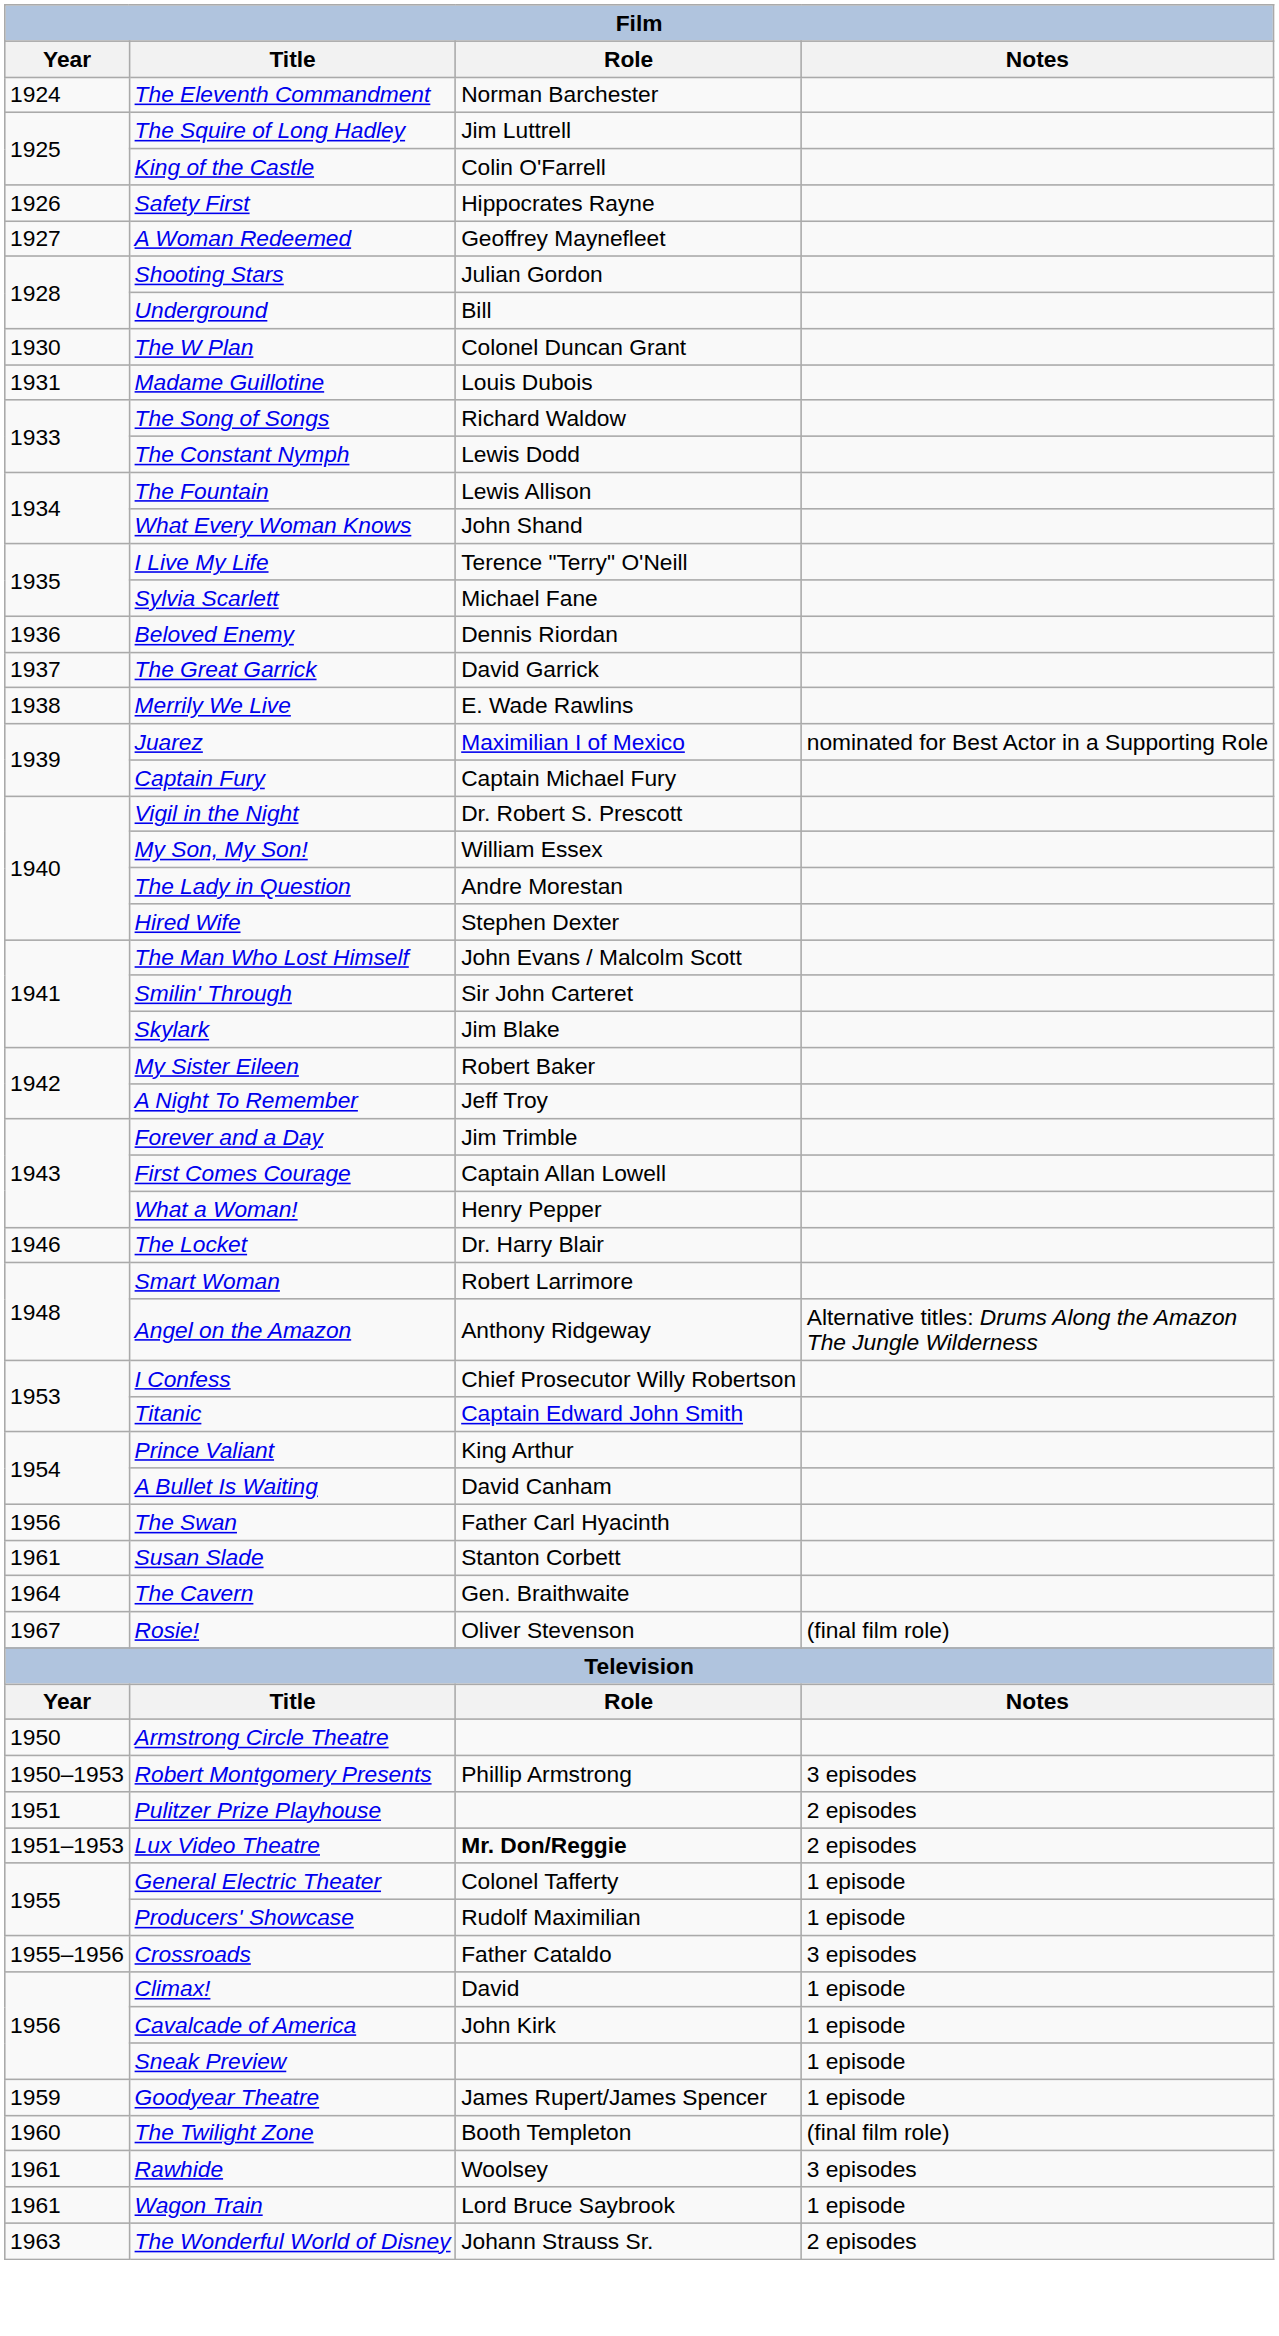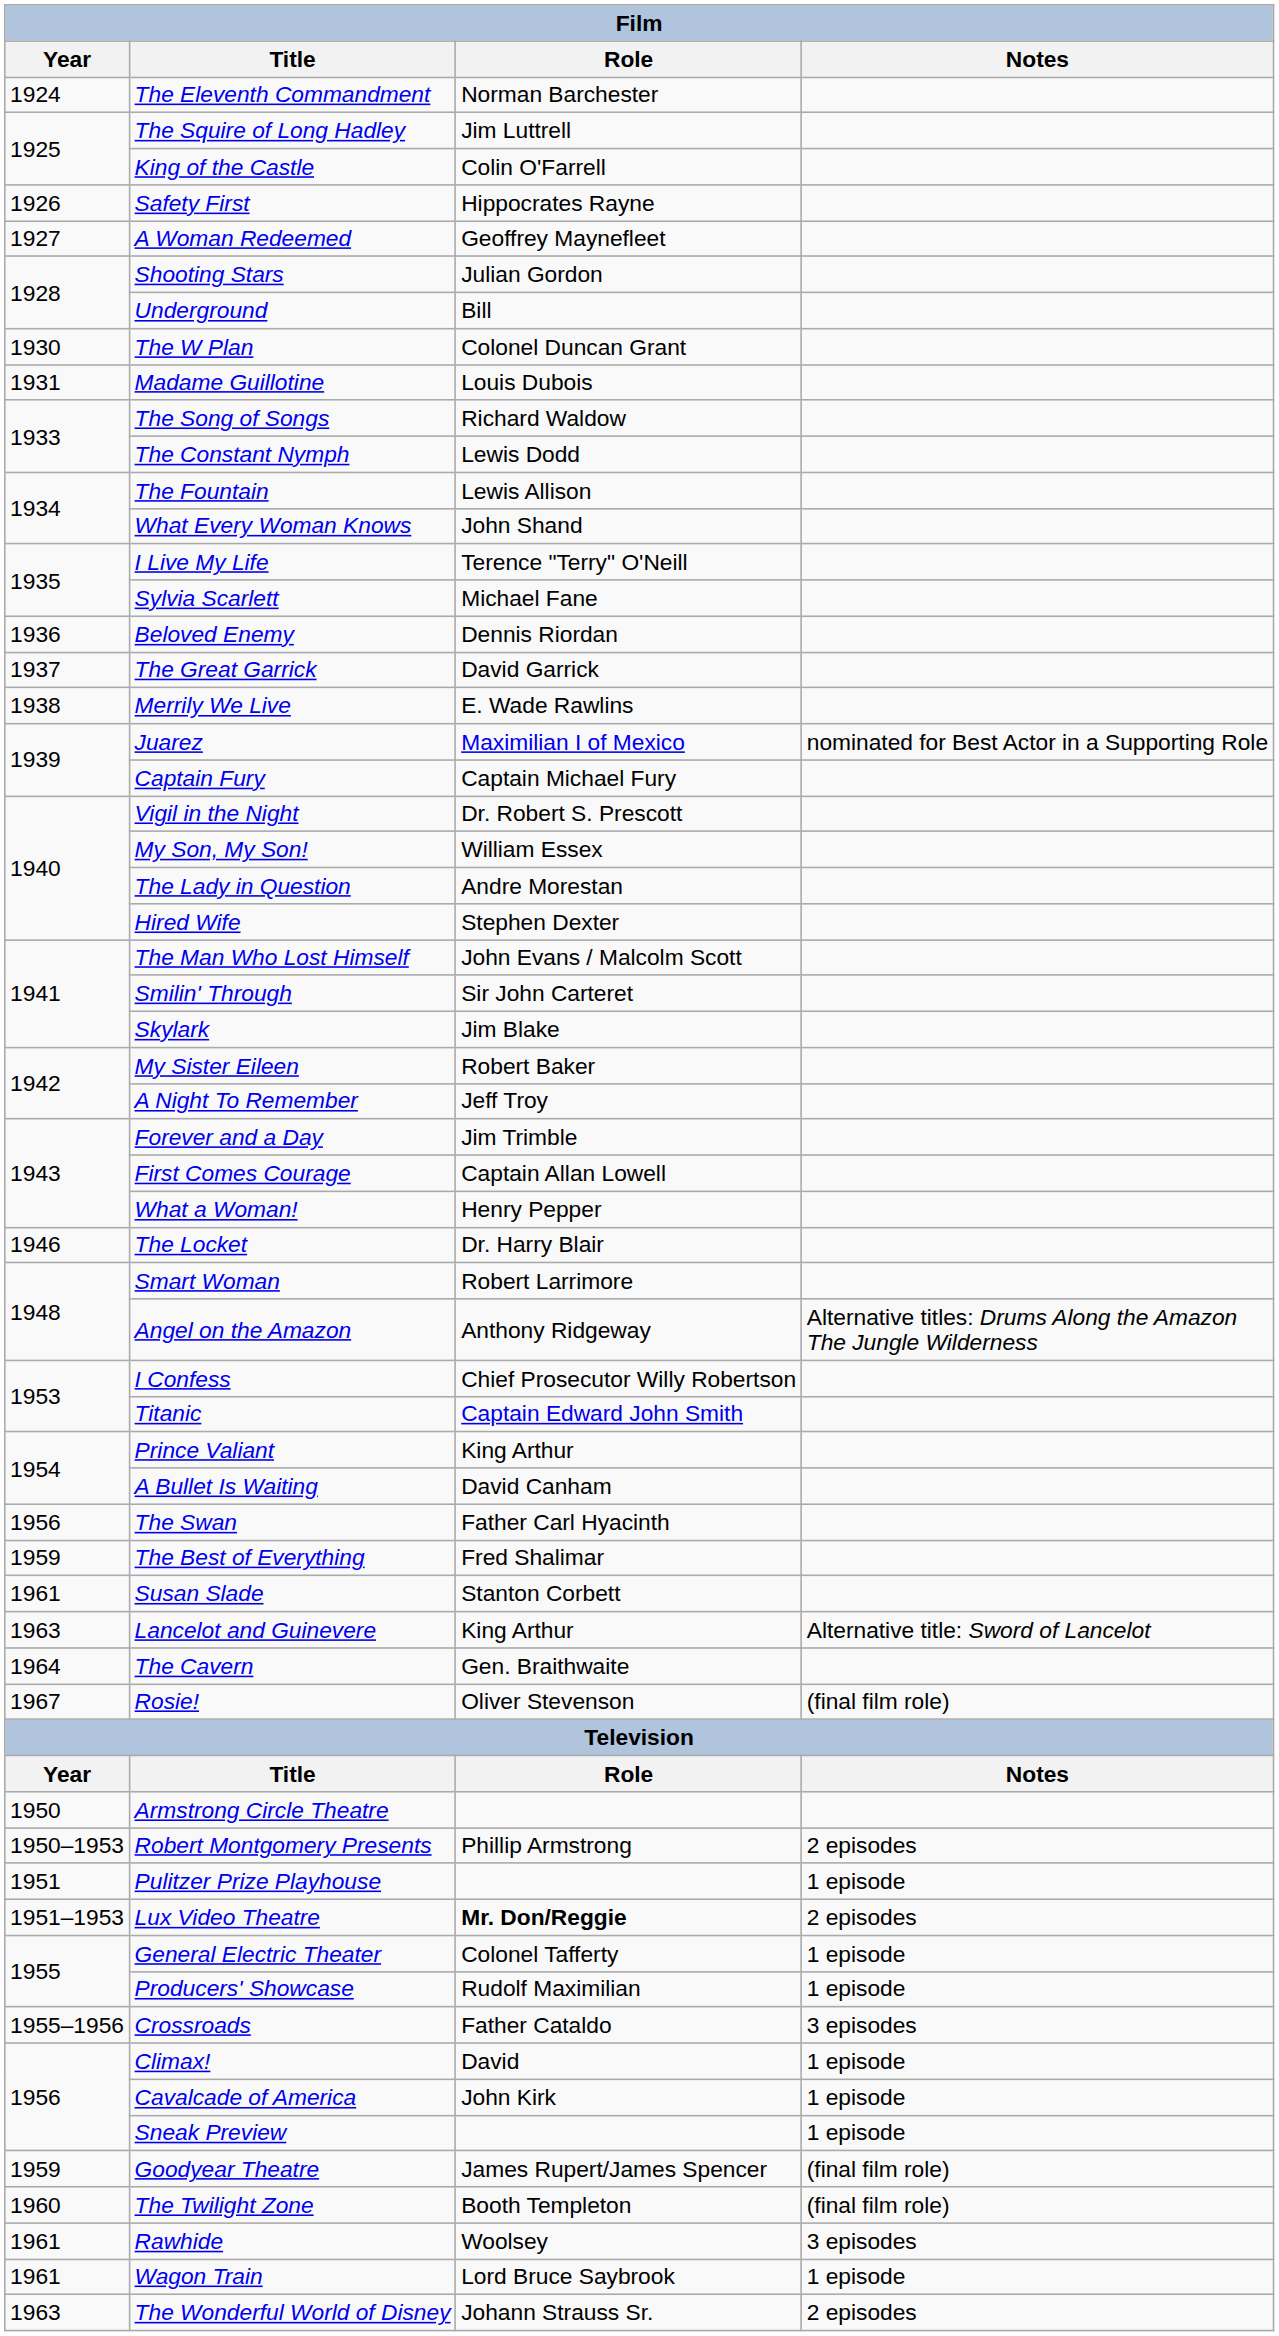+ row: (250, 1558)
+ row: (255, 1630)
(862, 1774) 3 episodes -> (862, 1846) 2 episodes
(862, 1810) 2 episodes -> (856, 1882) 1 episode
(856, 2097) 1 episode -> (878, 2169) (final film role)
